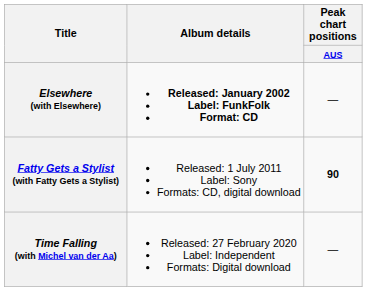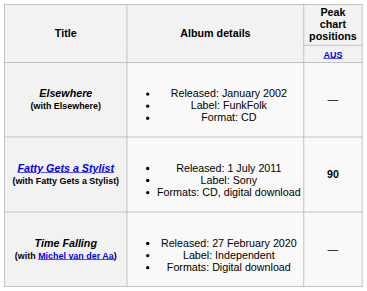(215, 106) bold -> (215, 106) normal
